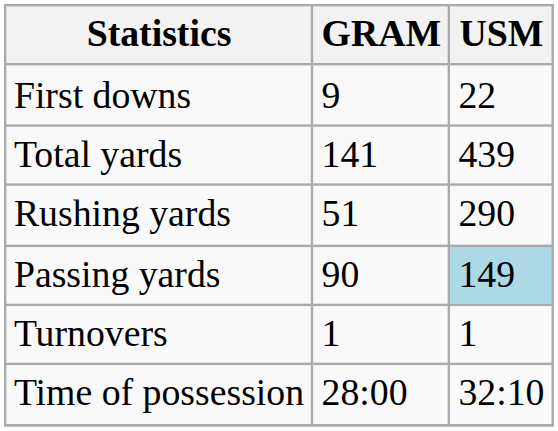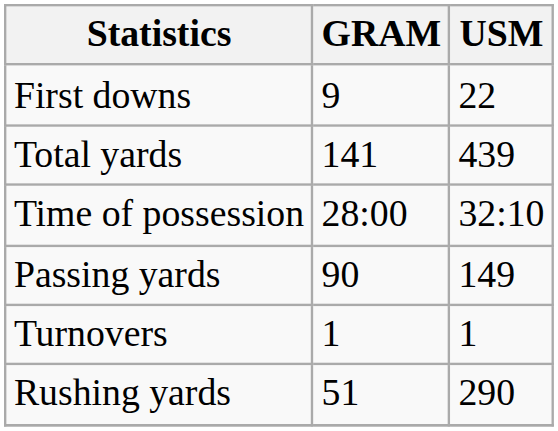rows swapped: (122, 214) <-> (159, 393)
(487, 273) lightblue background -> (487, 273) no background
